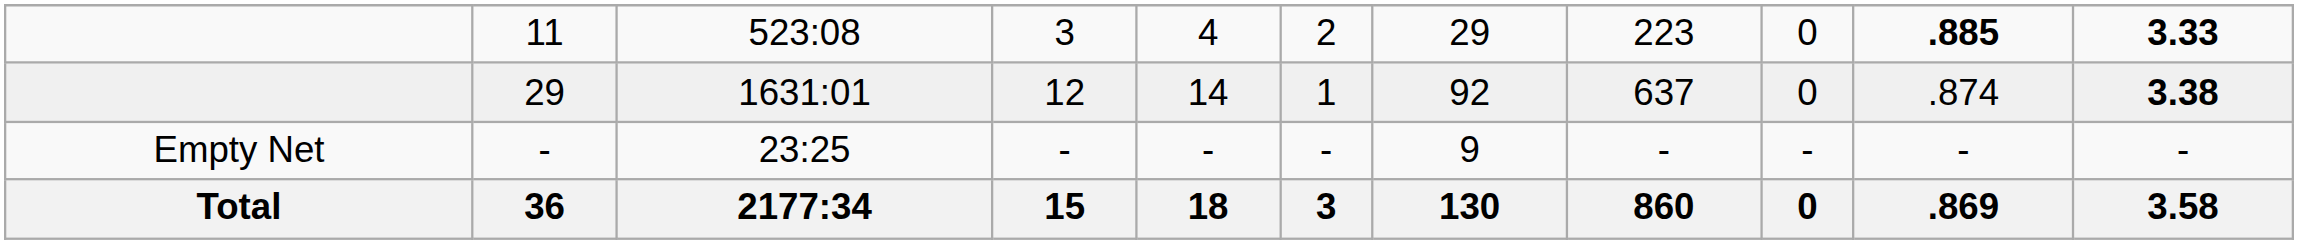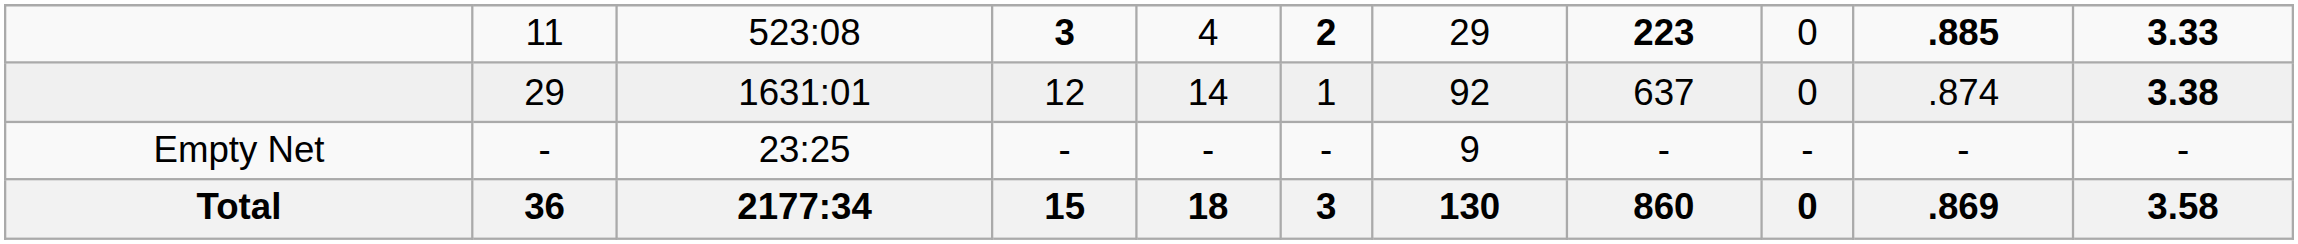(1065, 33) normal -> (1065, 33) bold
(1326, 33) normal -> (1326, 33) bold
(1664, 33) normal -> (1664, 33) bold
